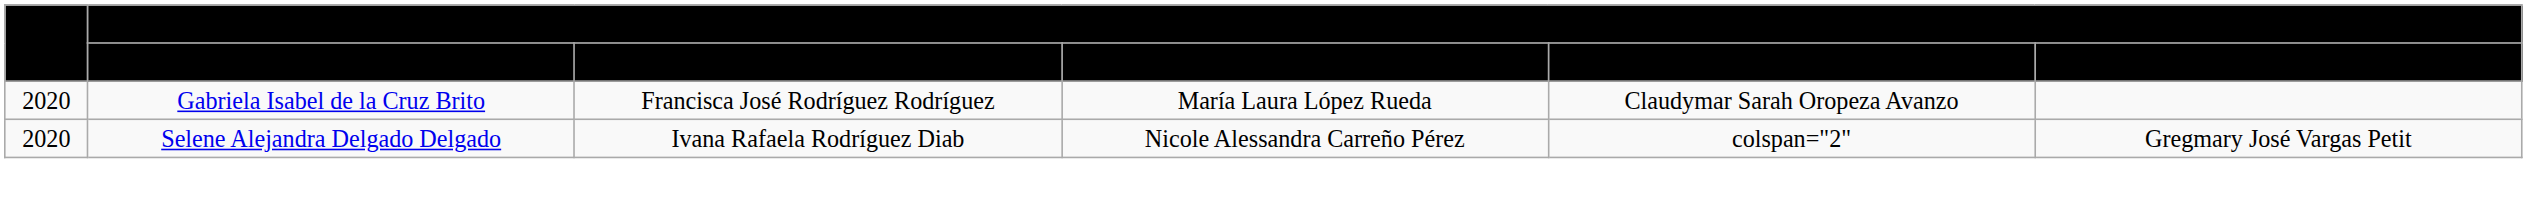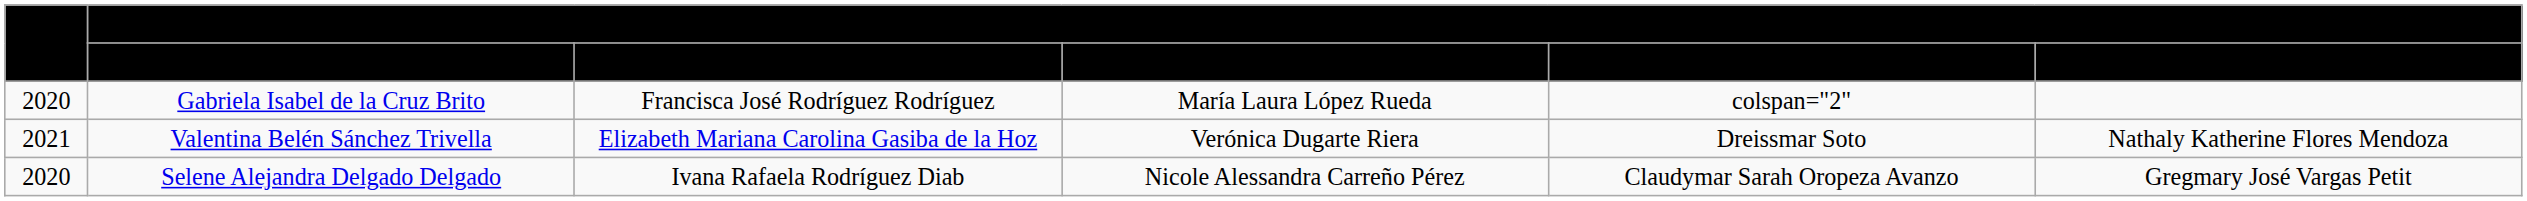(1791, 101) Claudymar Sarah Oropeza Avanzo -> (1791, 101) colspan="2"
+ row: (331, 139)
(1791, 139) colspan="2" -> (1791, 177) Claudymar Sarah Oropeza Avanzo
